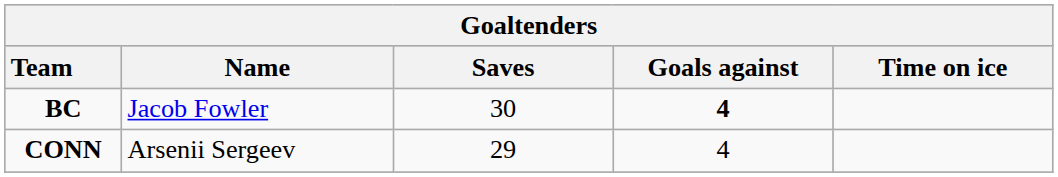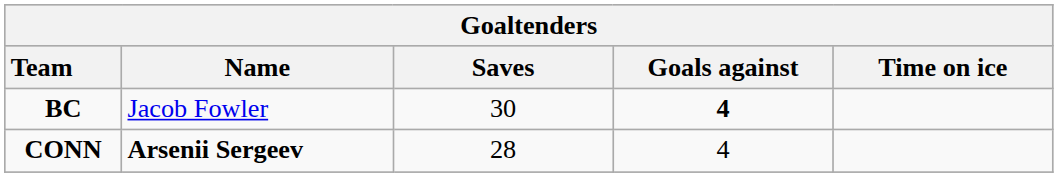(211, 150) normal -> (215, 150) bold
(503, 150) 29 -> (503, 150) 28
